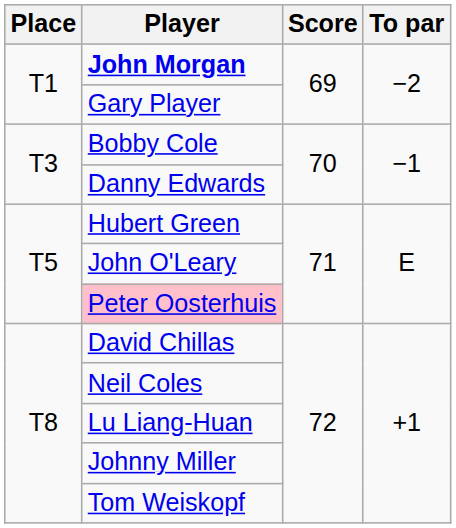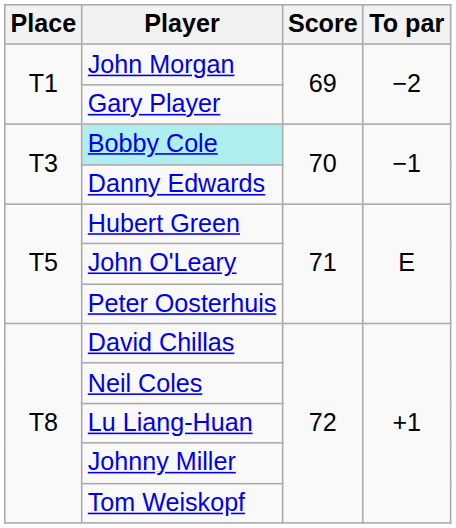(167, 64) bold -> (161, 64) normal
(153, 143) no background -> (153, 143) paleturquoise background
(182, 303) pink background -> (182, 303) no background
